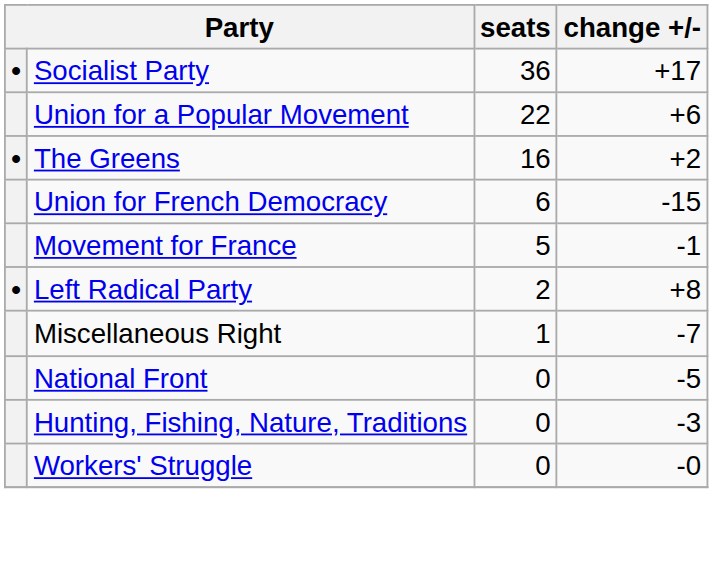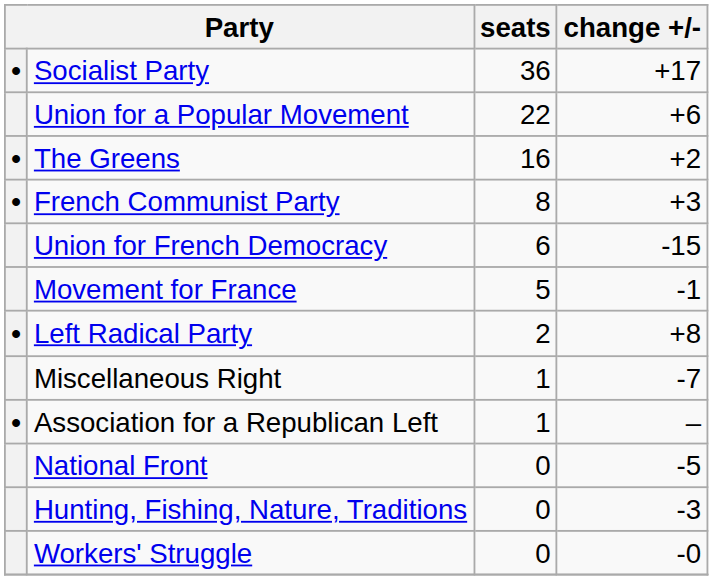+ row: (187, 202)
+ row: (236, 421)
